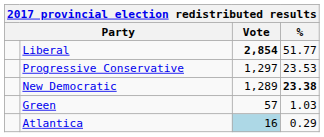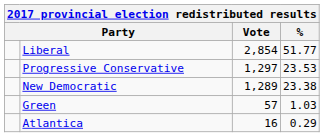(261, 50) bold -> (261, 50) normal
(300, 86) bold -> (300, 86) normal
(271, 123) lightblue background -> (271, 123) no background
